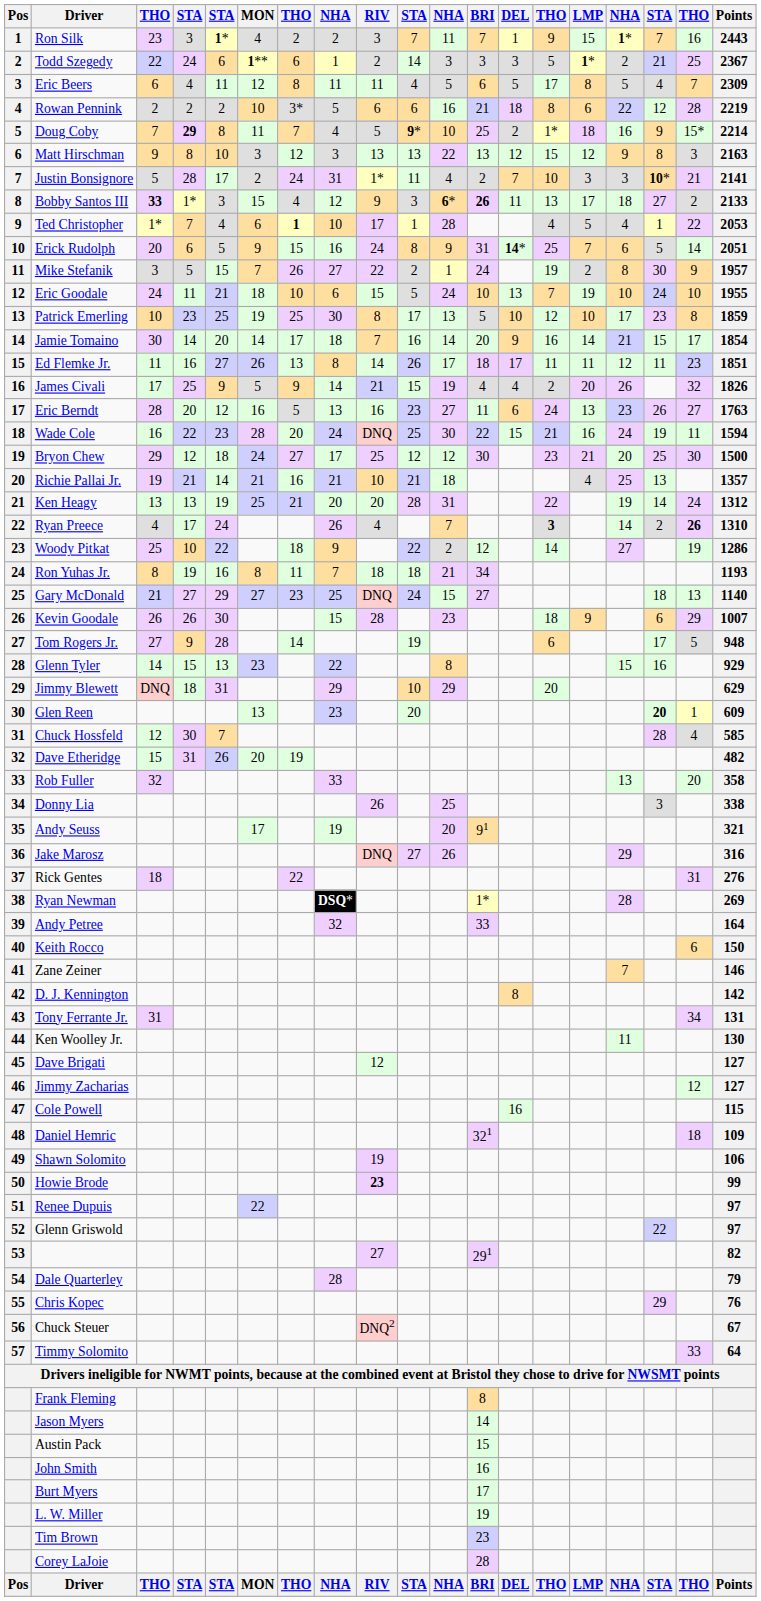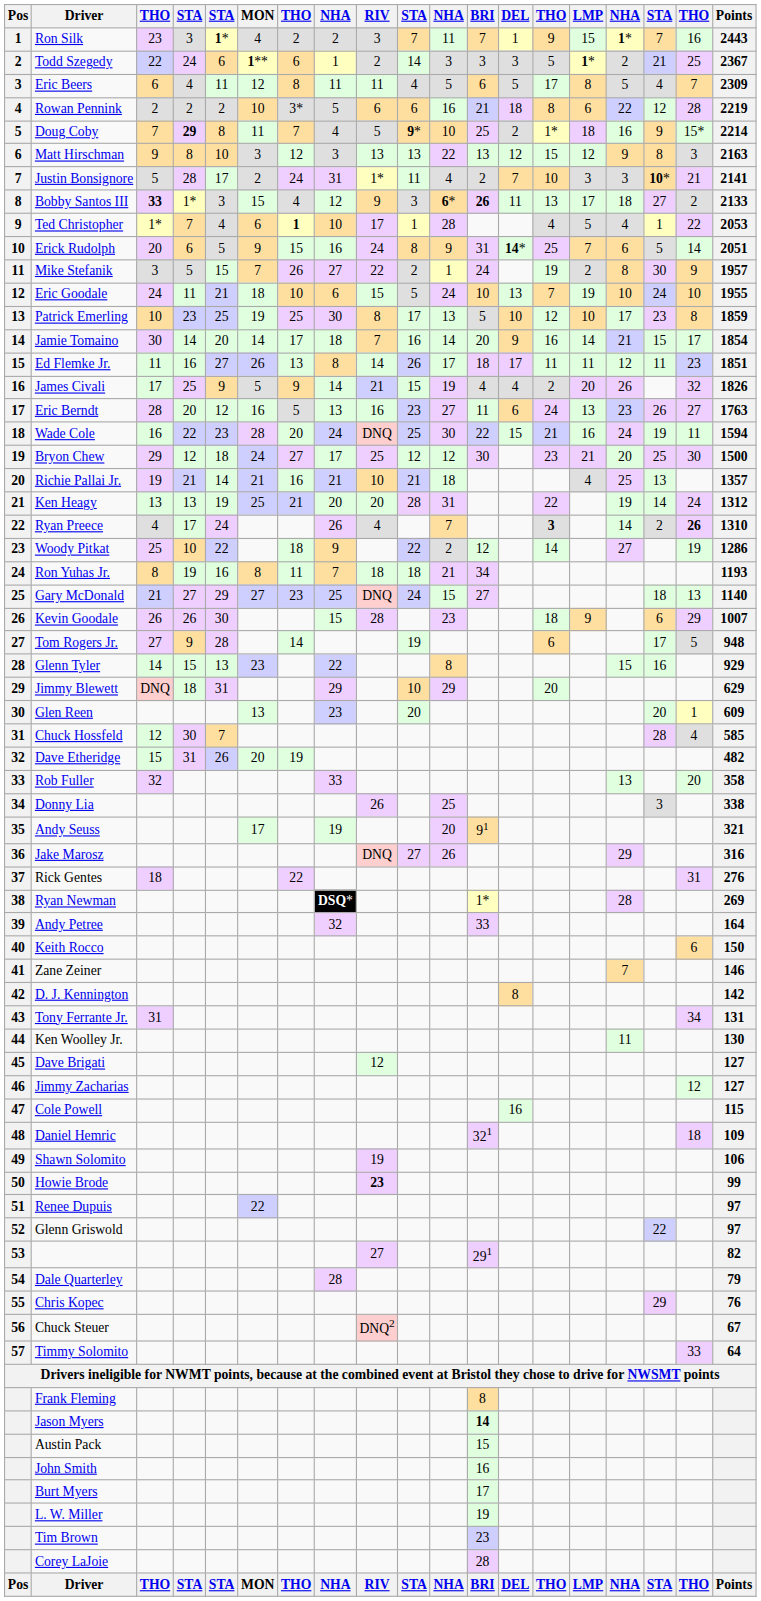(659, 712) bold -> (659, 712) normal
(483, 1422) normal -> (483, 1422) bold
